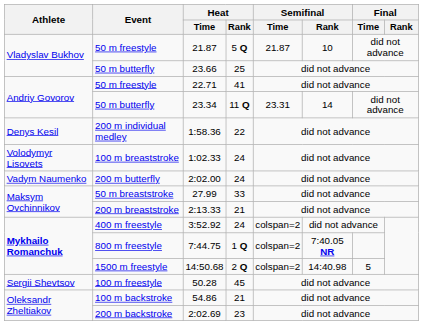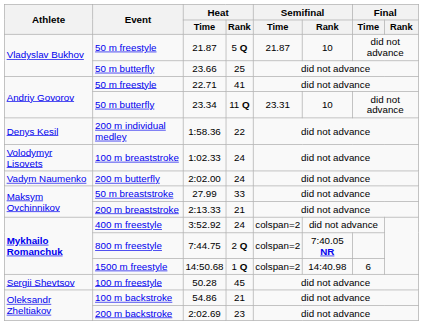(327, 105) 14 -> (327, 105) 10
(239, 246) 1 Q -> (239, 246) 2 Q
(239, 267) 2 Q -> (239, 267) 1 Q
(368, 267) 5 -> (368, 267) 6
